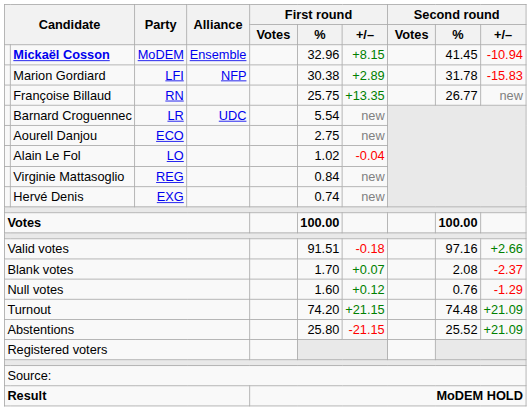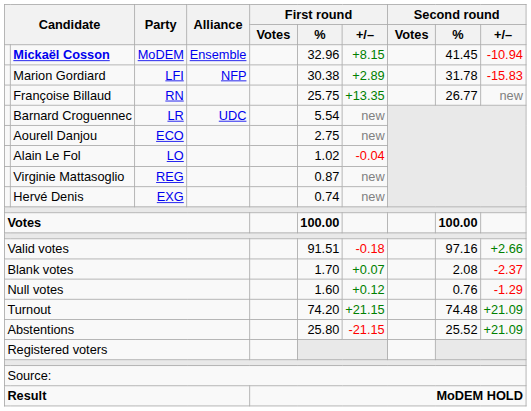(327, 176) 0.84 -> (327, 176) 0.87
